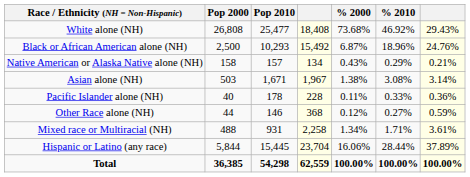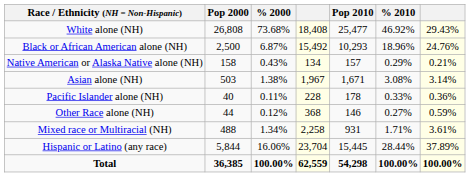columns swapped: (274, 12) <-> (354, 12)
